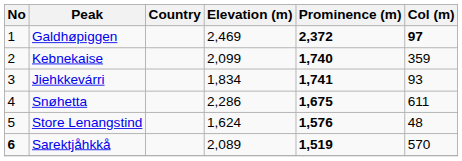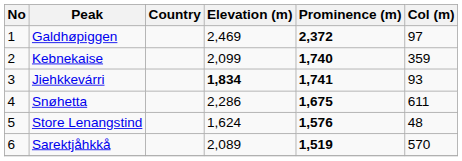(415, 36) bold -> (415, 36) normal
(224, 79) normal -> (224, 79) bold
(11, 144) bold -> (11, 144) normal
